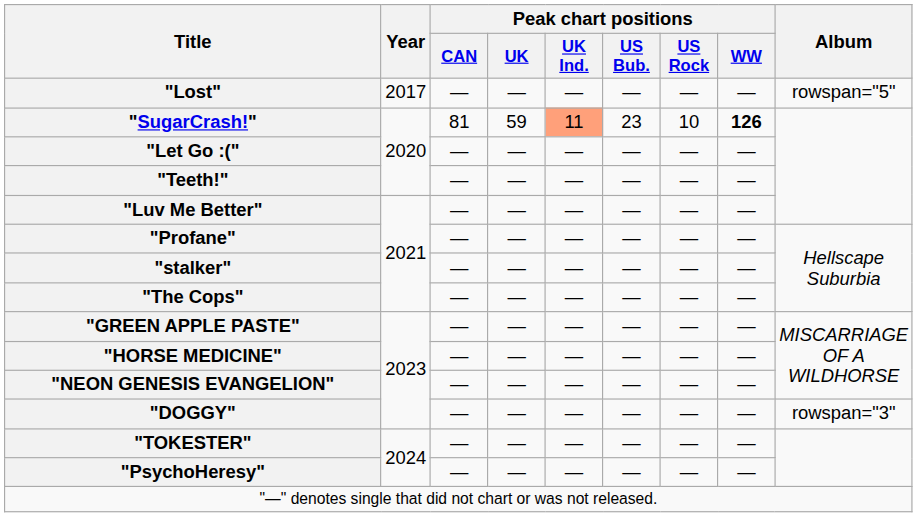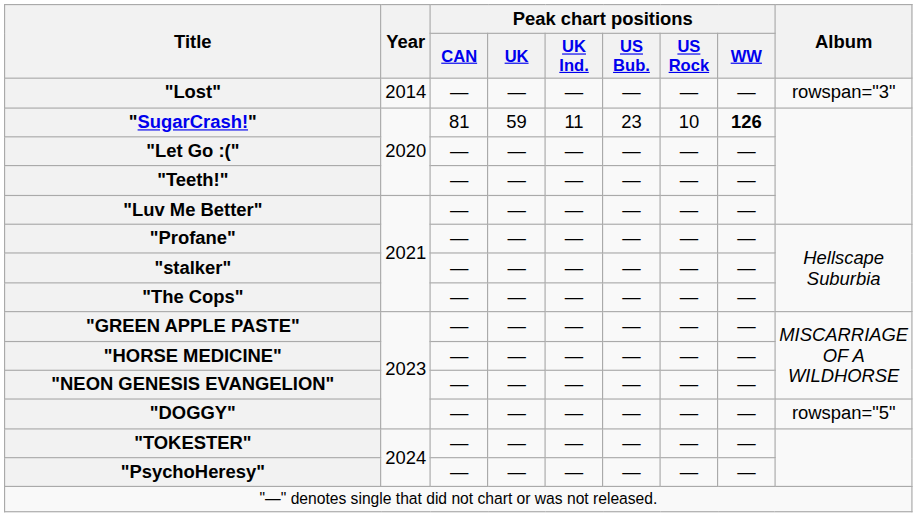(406, 92) 2017 -> (406, 92) 2014
(844, 92) rowspan="5" -> (844, 92) rowspan="3"
(574, 122) lightsalmon background -> (574, 122) no background
(844, 413) rowspan="3" -> (844, 413) rowspan="5"
